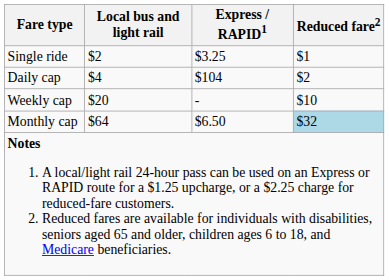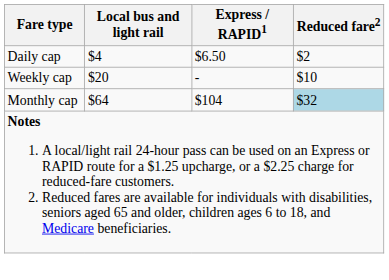- row: (38, 56)
(208, 78) $104 -> (210, 56) $6.50
(210, 121) $6.50 -> (208, 100) $104
